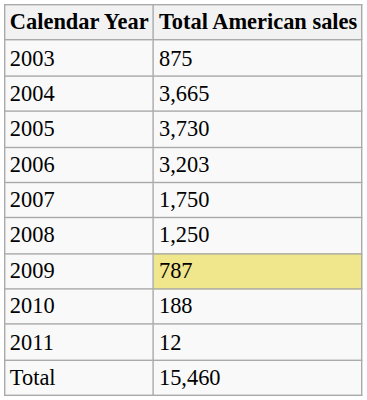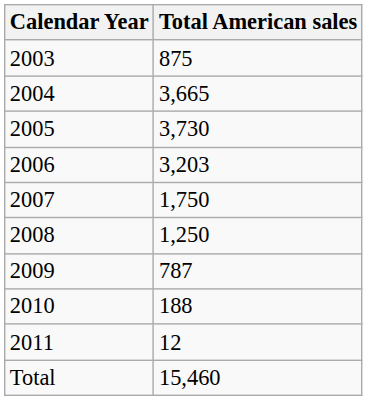(176, 270) khaki background -> (176, 270) no background
